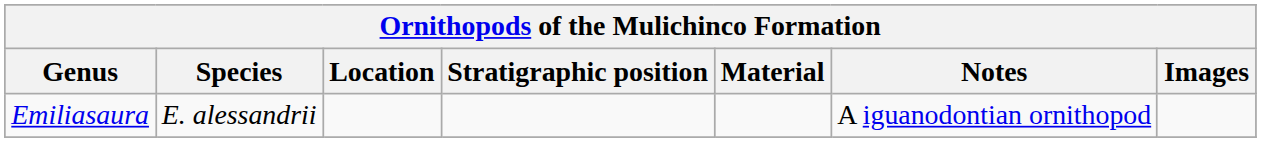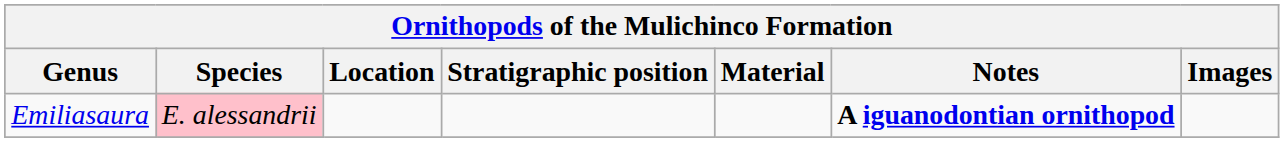(239, 114) no background -> (239, 114) pink background
(994, 114) normal -> (1006, 114) bold
